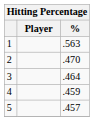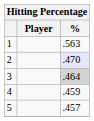(71, 60) no background -> (71, 60) lavender background
(71, 76) no background -> (71, 76) lightgrey background
